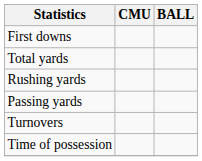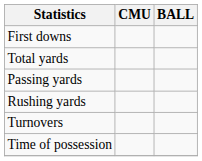rows swapped: (47, 79) <-> (45, 101)
